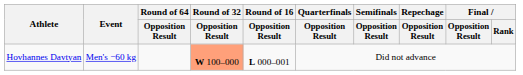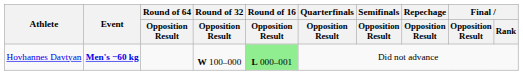(111, 57) normal -> (112, 57) bold
(217, 63) lightsalmon background -> (219, 63) no background
(269, 63) no background -> (272, 63) lightgreen background
